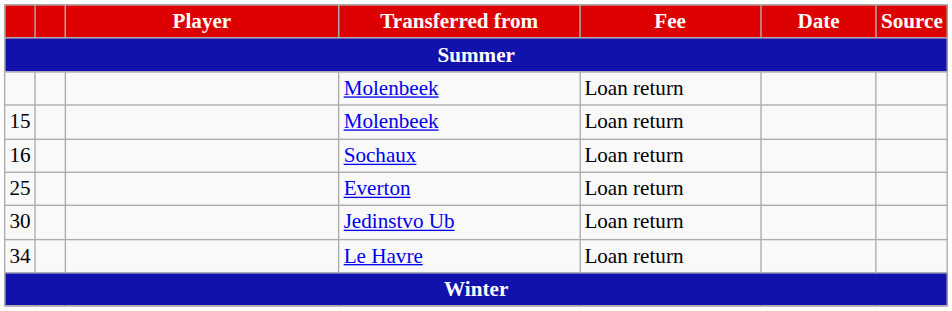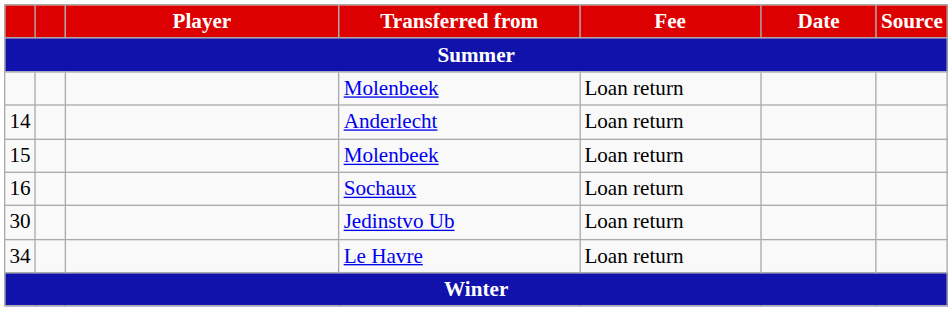+ row: (20, 121)
- row: (20, 188)
